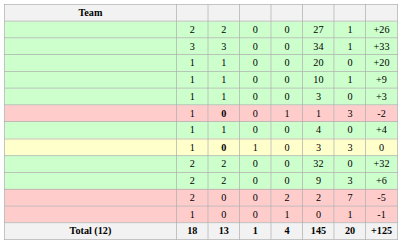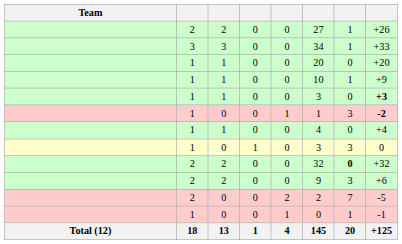(382, 97) normal -> (382, 97) bold
(224, 113) bold -> (224, 113) normal
(382, 113) normal -> (382, 113) bold
(224, 147) bold -> (224, 147) normal
(350, 164) normal -> (350, 164) bold
